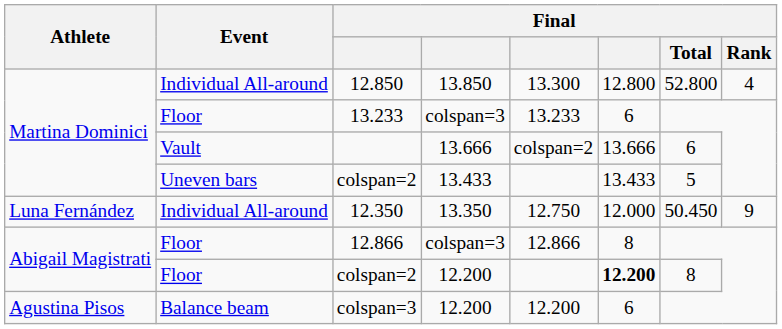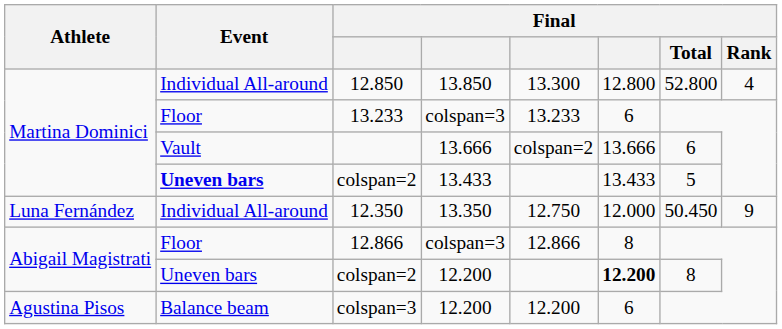(209, 179) normal -> (212, 179) bold
(181, 275) Floor -> (209, 275) Uneven bars
